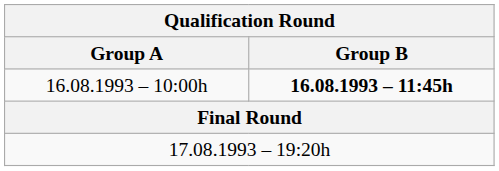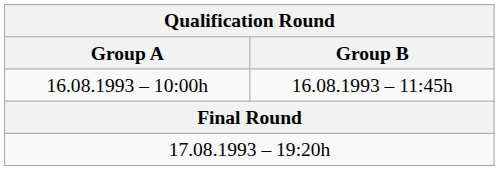(372, 84) bold -> (372, 84) normal
